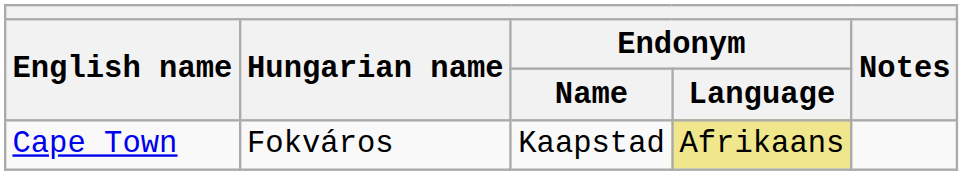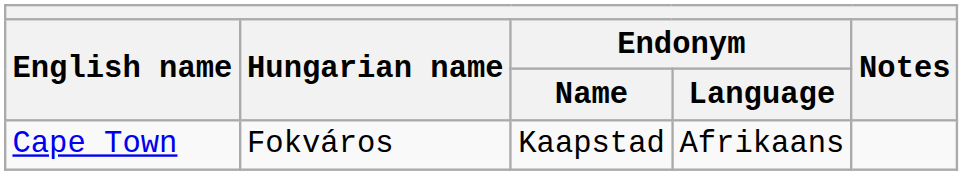(762, 144) khaki background -> (762, 144) no background
